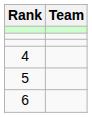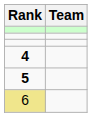(25, 56) normal -> (25, 56) bold
(25, 78) normal -> (25, 78) bold
(25, 101) no background -> (25, 101) khaki background
